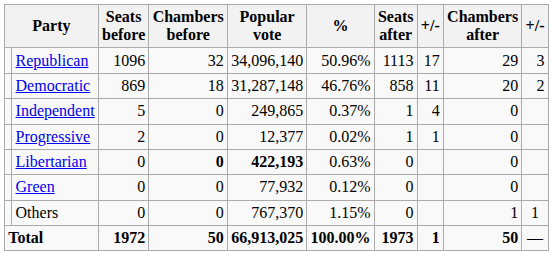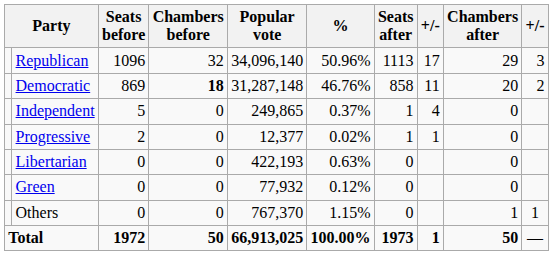(216, 85) normal -> (216, 85) bold
(220, 162) bold -> (220, 162) normal
(277, 162) bold -> (277, 162) normal
